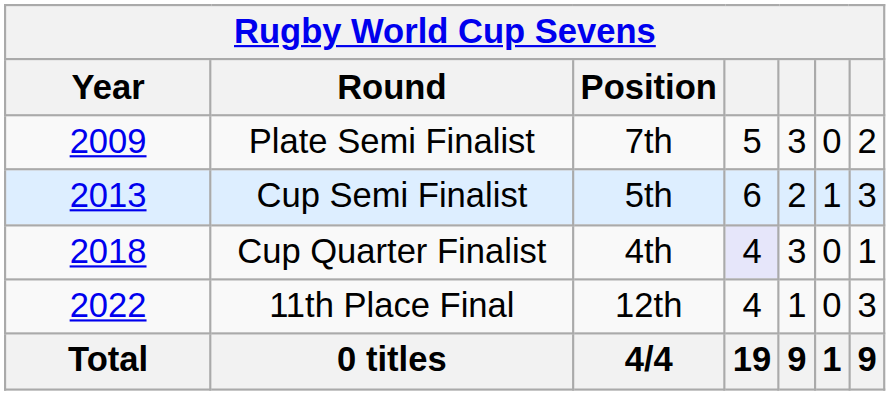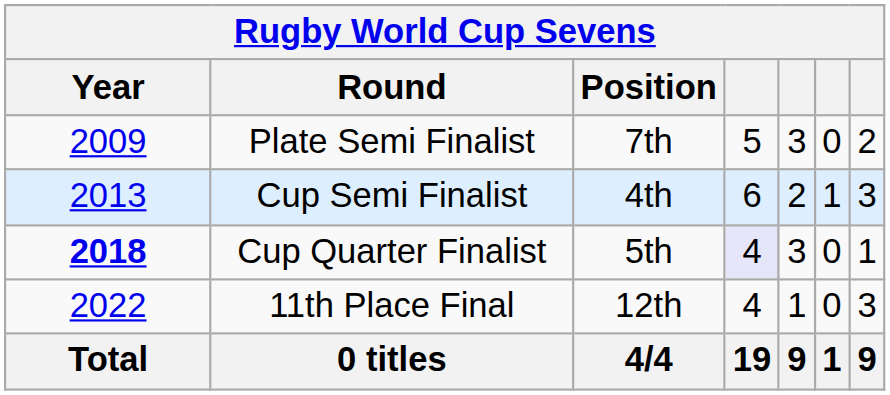(649, 196) 5th -> (649, 196) 4th
(108, 251) normal -> (108, 251) bold
(649, 251) 4th -> (649, 251) 5th
